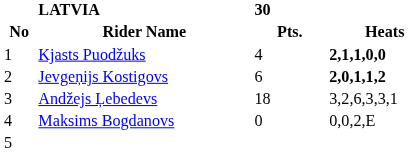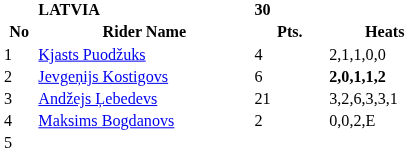(358, 54) bold -> (358, 54) normal
(263, 98) 18 -> (263, 98) 21
(259, 121) 0 -> (259, 121) 2
